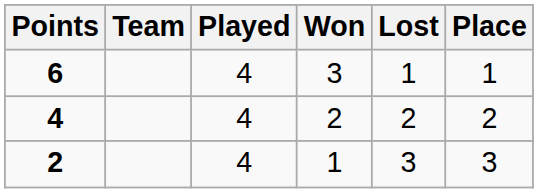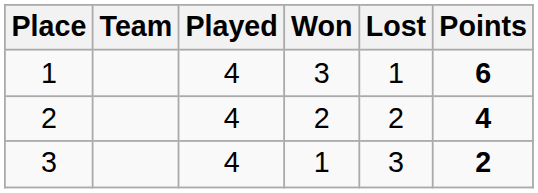columns swapped: (489, 27) <-> (55, 27)
